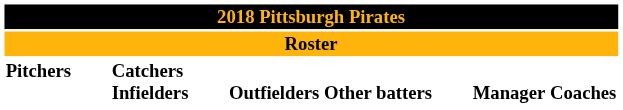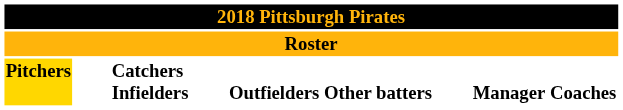(38, 70) no background -> (38, 70) gold background
